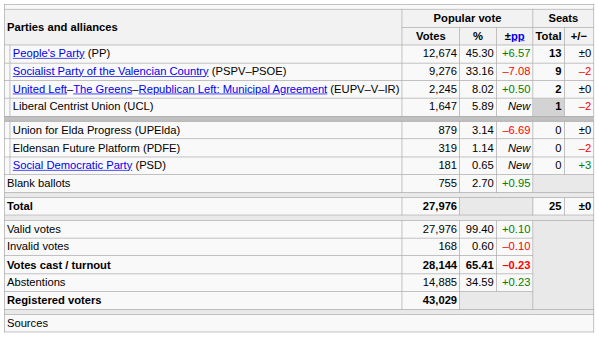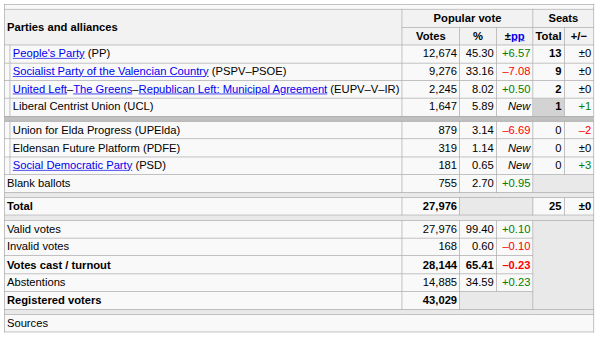(585, 71) –2 -> (585, 71) ±0
(585, 107) –2 -> (585, 107) +1
(585, 130) ±0 -> (585, 130) –2
(585, 148) –2 -> (585, 148) ±0
